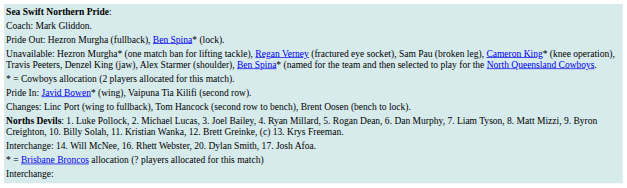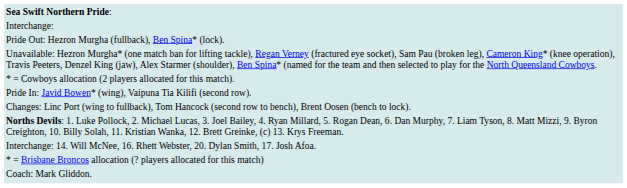(49, 25) Coach: Mark Gliddon. -> (30, 25) Interchange:
(30, 174) Interchange: -> (49, 174) Coach: Mark Gliddon.
